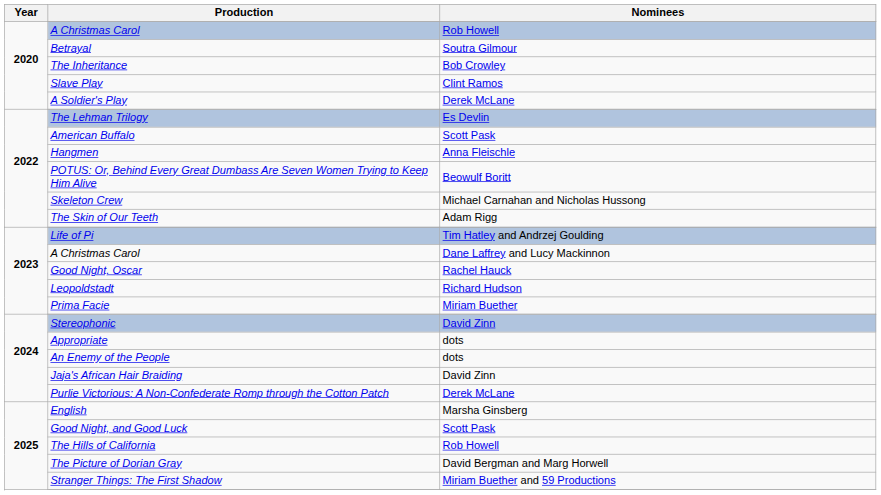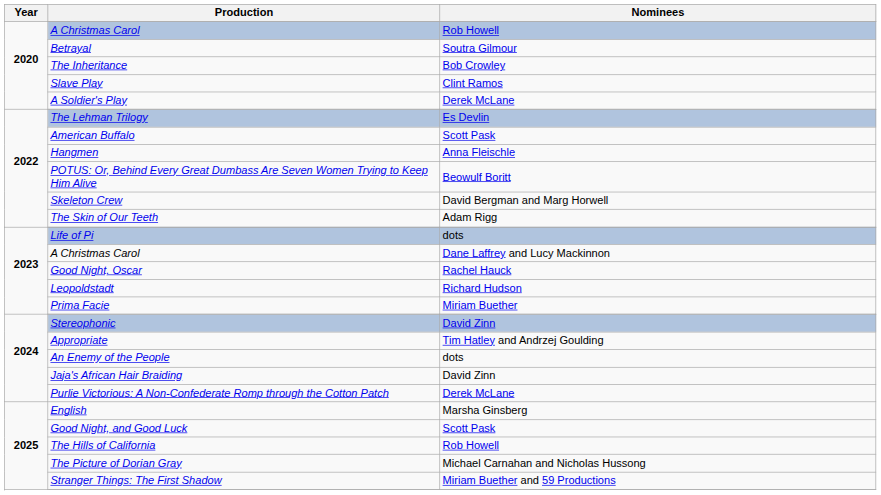(544, 200) Michael Carnahan and Nicholas Hussong -> (525, 200) David Bergman and Marg Horwell
(523, 235) Tim Hatley and Andrzej Goulding -> (453, 235) dots
(453, 340) dots -> (523, 340) Tim Hatley and Andrzej Goulding
(525, 463) David Bergman and Marg Horwell -> (544, 463) Michael Carnahan and Nicholas Hussong
